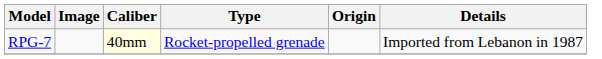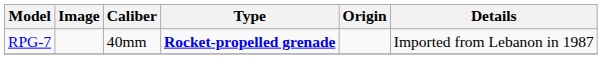(127, 41) lightyellow background -> (127, 41) no background
(244, 41) normal -> (250, 41) bold
